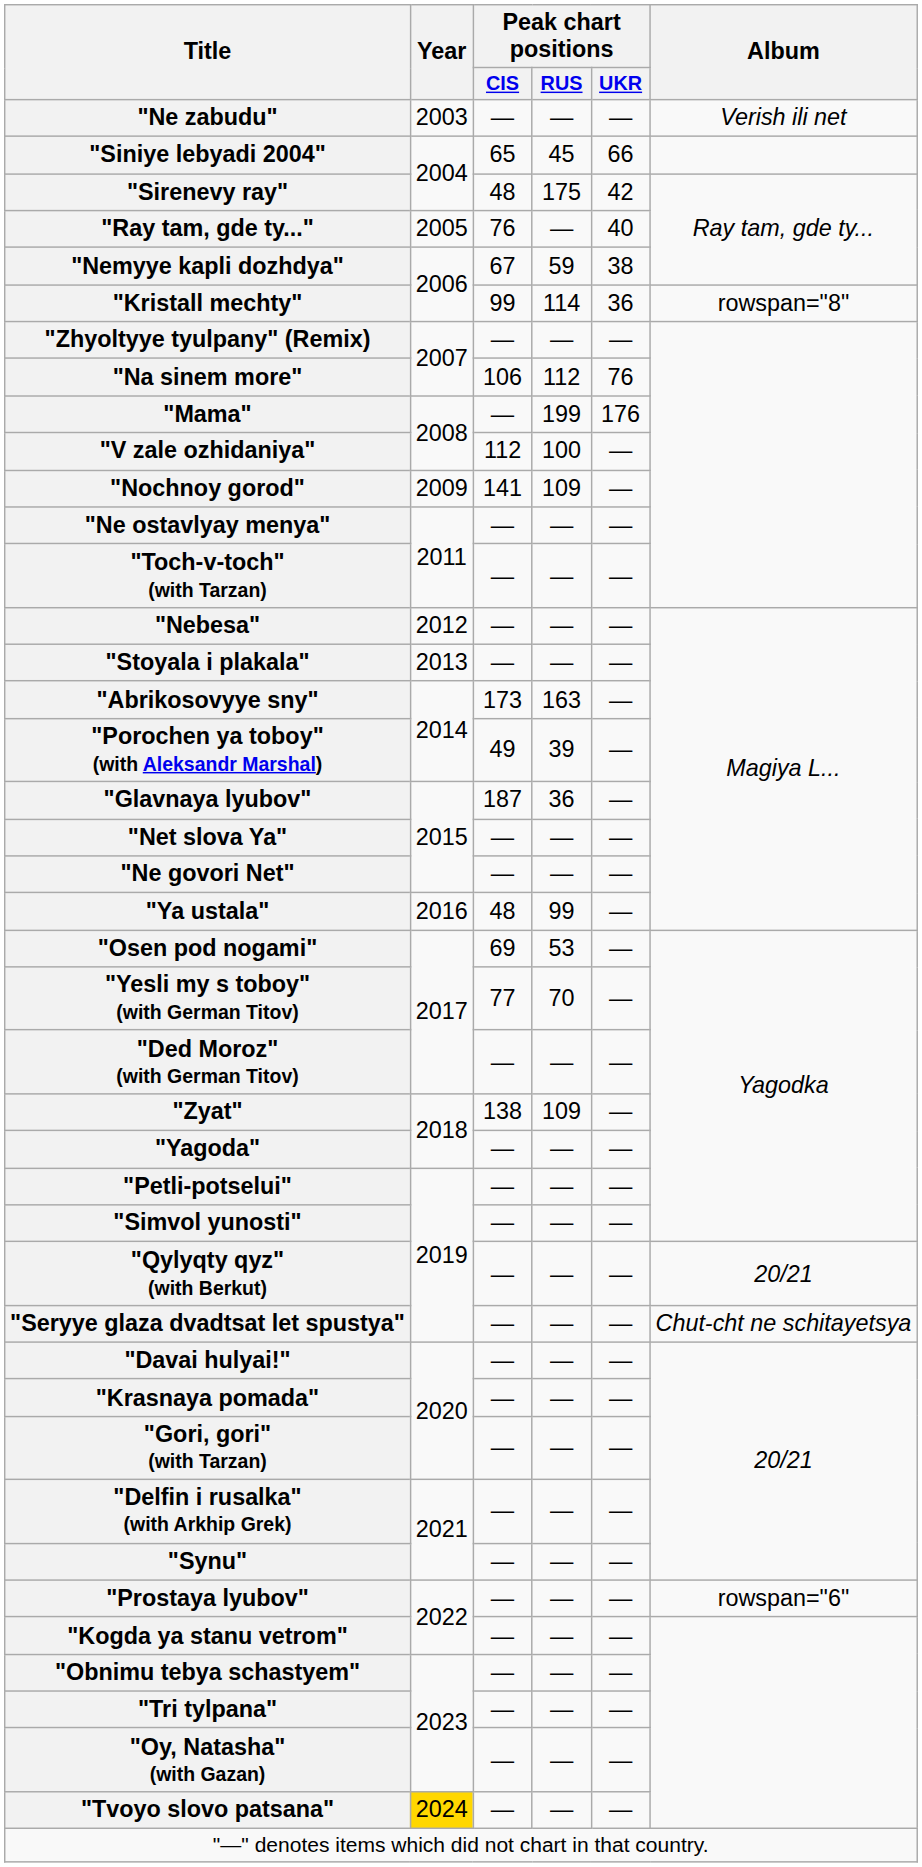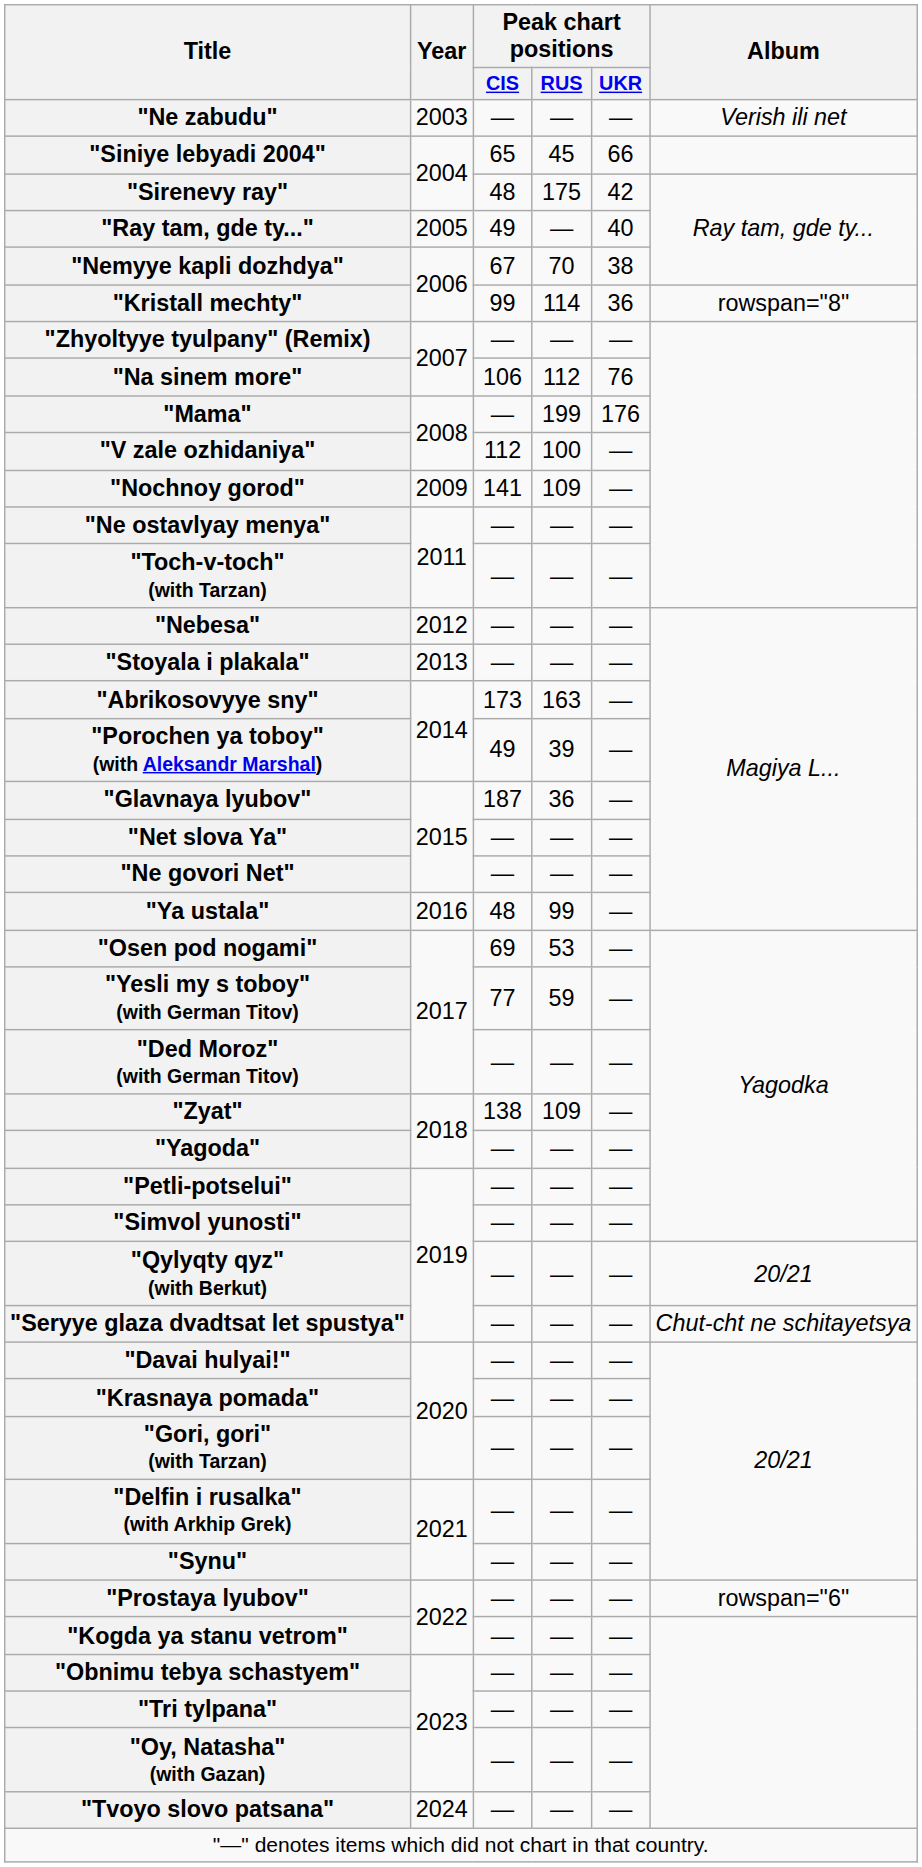(503, 228) 76 -> (503, 228) 49
(562, 265) 59 -> (562, 265) 70
(562, 998) 70 -> (562, 998) 59
(442, 1809) gold background -> (442, 1809) no background
